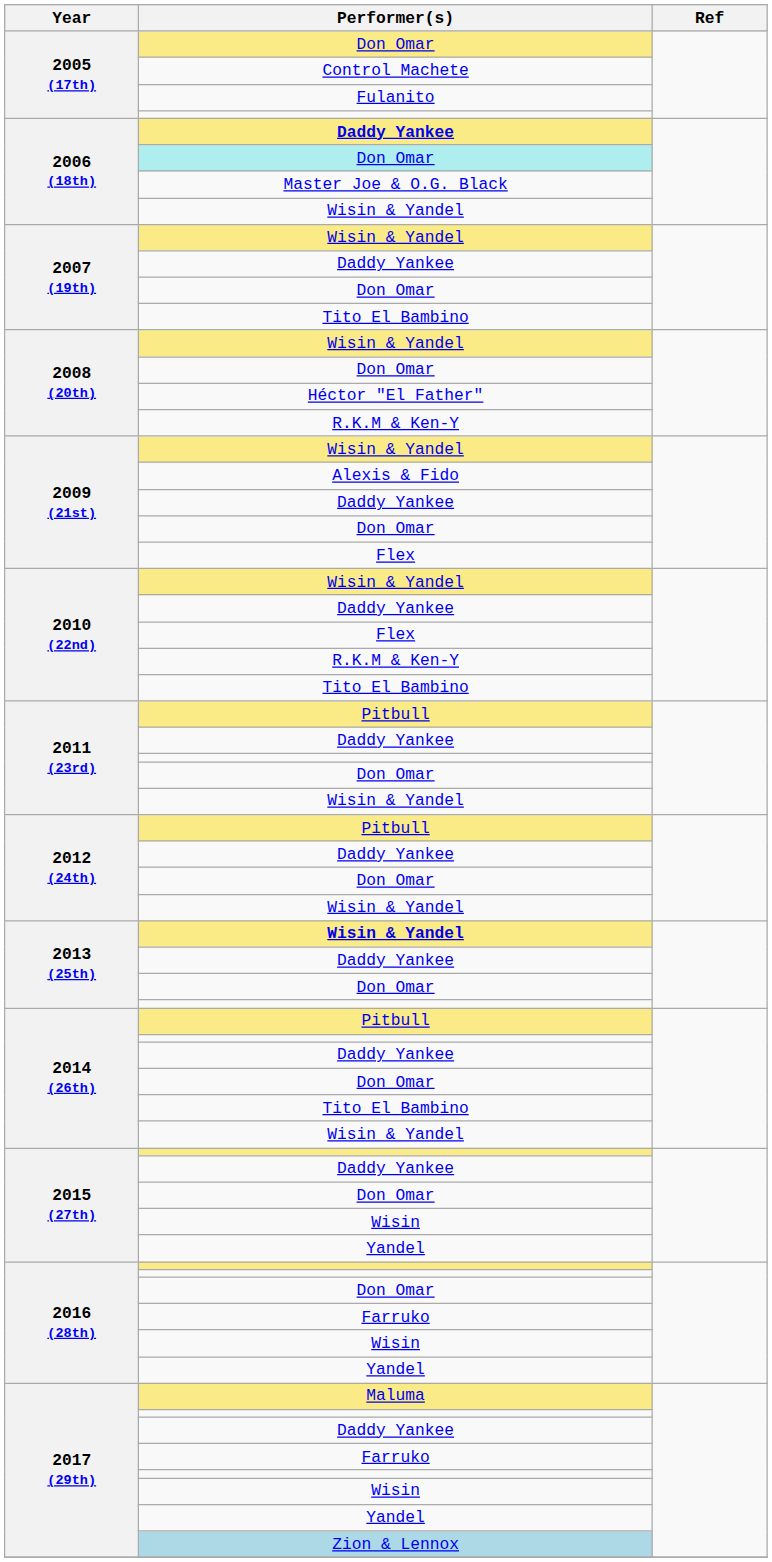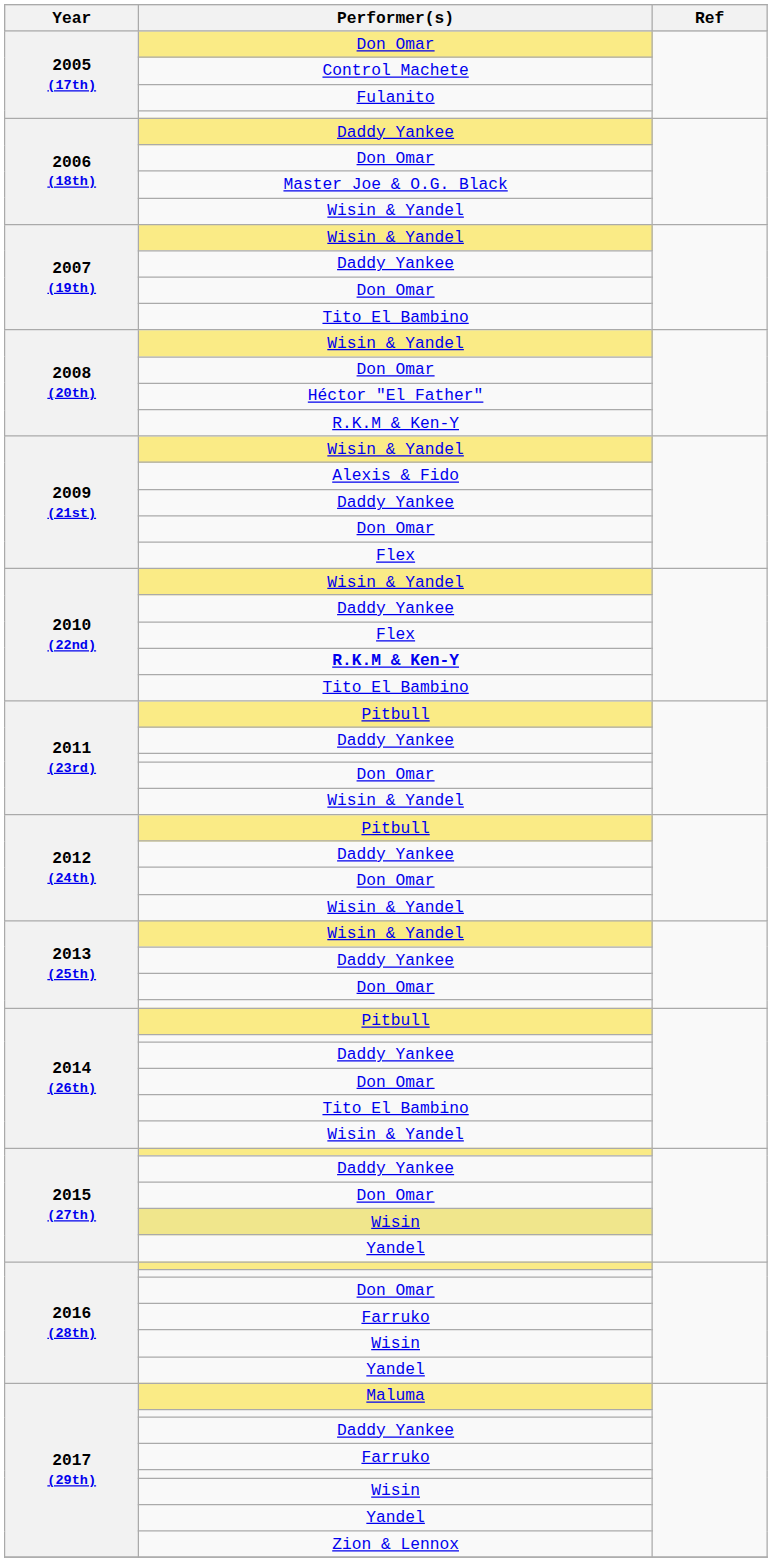(396, 132) bold -> (396, 132) normal
(396, 158) paleturquoise background -> (396, 158) no background
(396, 661) normal -> (396, 661) bold
(396, 934) bold -> (396, 934) normal
(396, 1222) no background -> (396, 1222) khaki background
(396, 1544) lightblue background -> (396, 1544) no background
